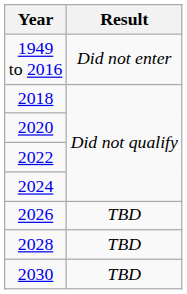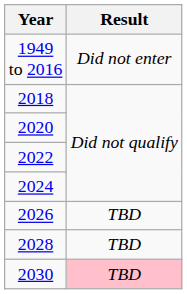(124, 274) no background -> (124, 274) pink background
